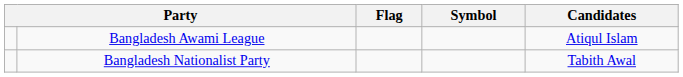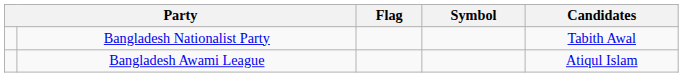rows swapped: (187, 38) <-> (187, 60)
